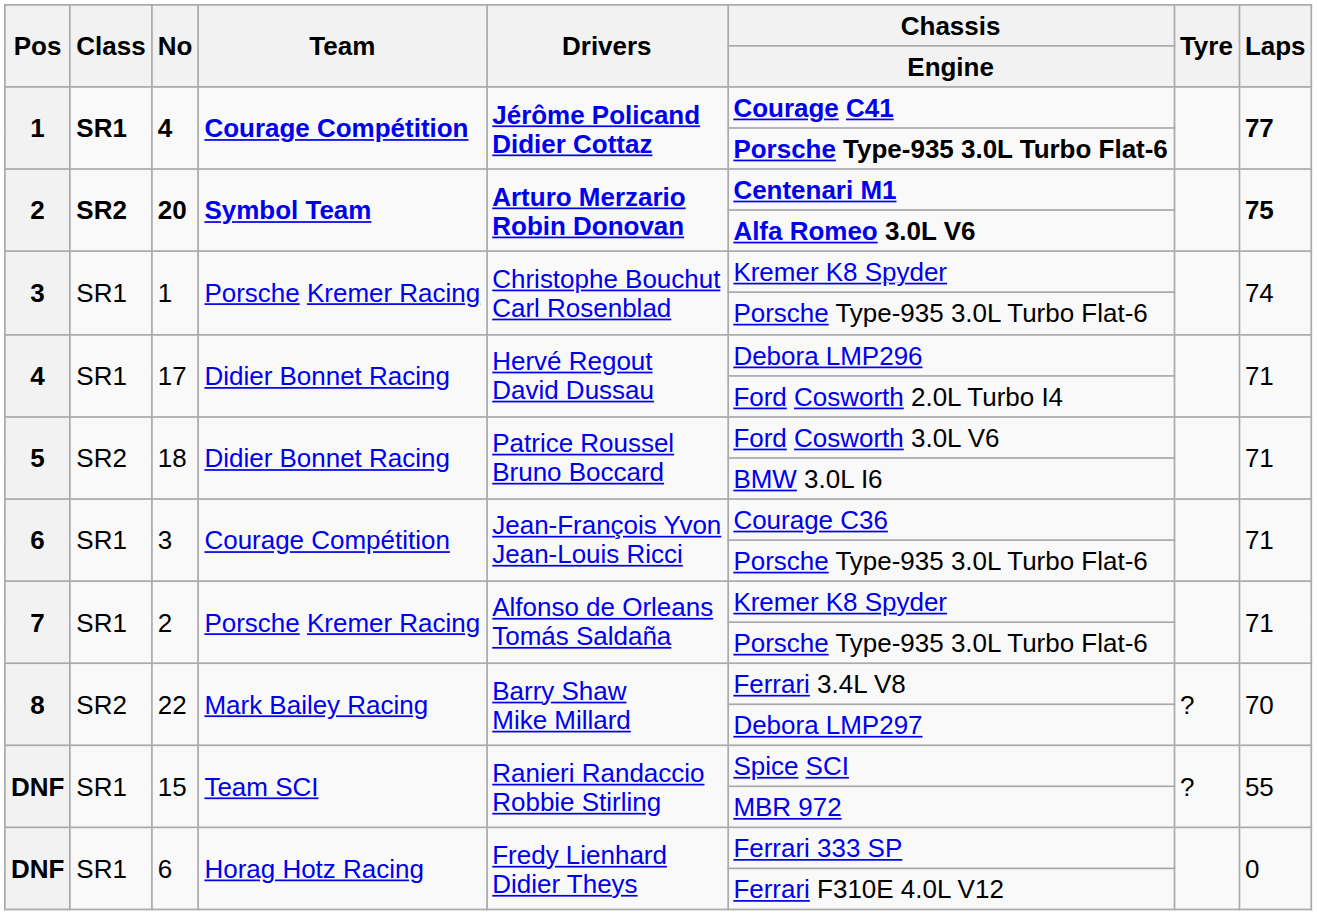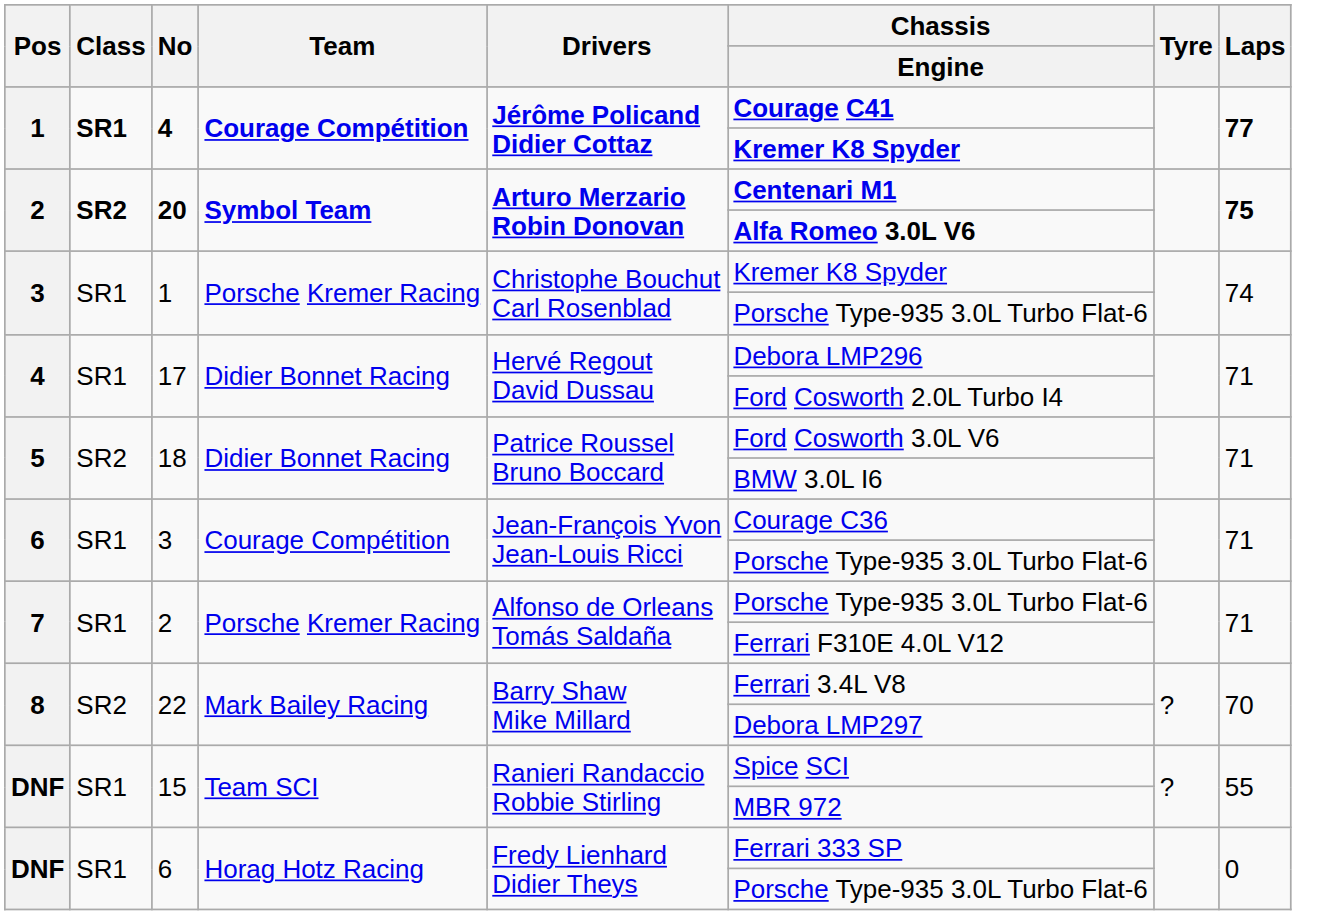(951, 149) Porsche Type-935 3.0L Turbo Flat-6 -> (847, 149) Kremer K8 Spyder
(840, 602) Kremer K8 Spyder -> (941, 602) Porsche Type-935 3.0L Turbo Flat-6
(941, 643) Porsche Type-935 3.0L Turbo Flat-6 -> (869, 643) Ferrari F310E 4.0L V12
(869, 890) Ferrari F310E 4.0L V12 -> (941, 890) Porsche Type-935 3.0L Turbo Flat-6
